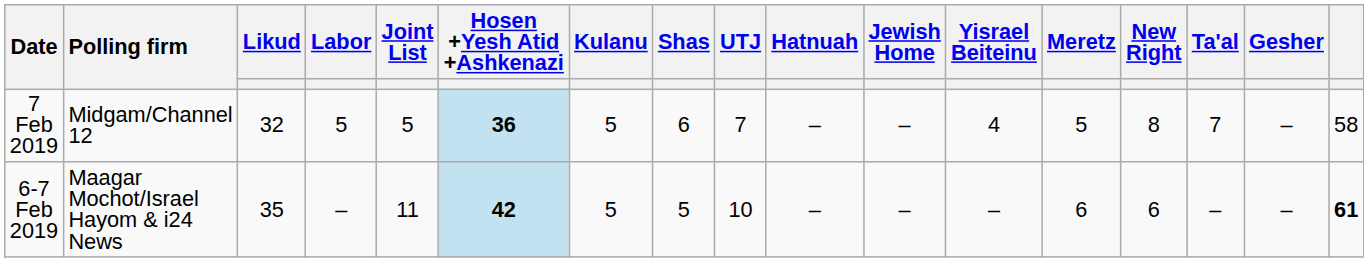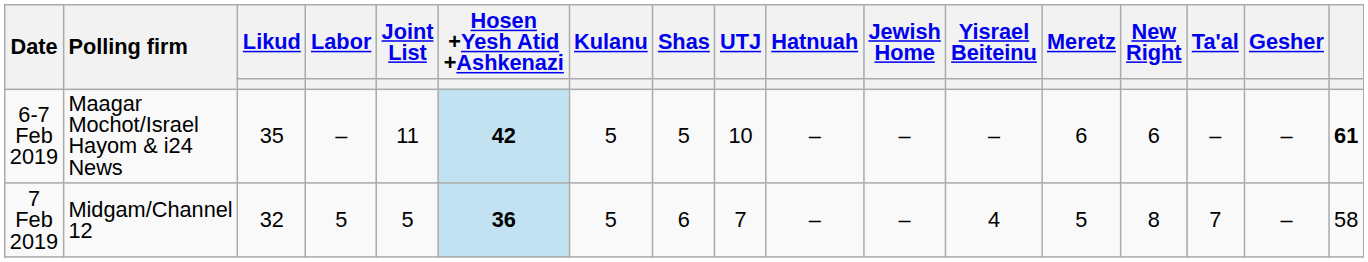rows swapped: (34, 126) <-> (34, 210)
